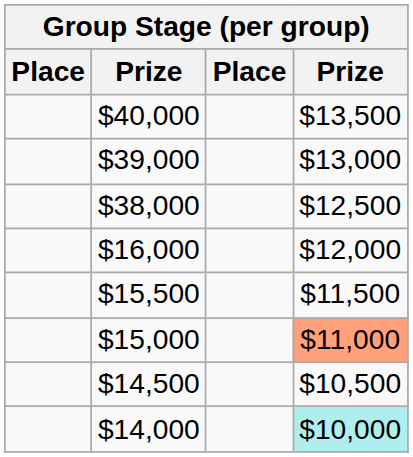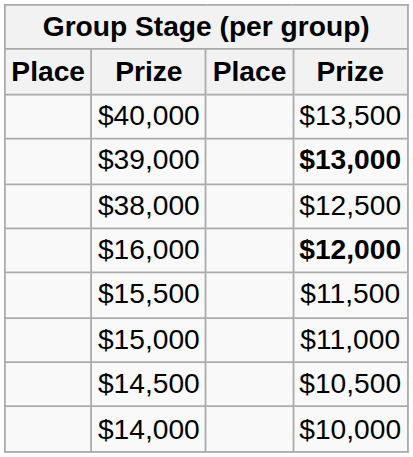(350, 160) normal -> (350, 160) bold
(350, 250) normal -> (350, 250) bold
(350, 339) lightsalmon background -> (350, 339) no background
(350, 428) paleturquoise background -> (350, 428) no background
